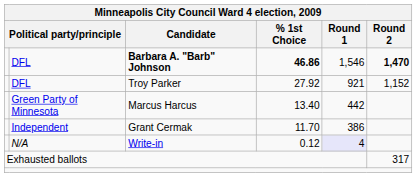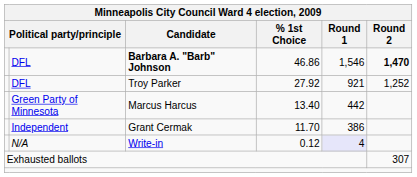(307, 62) bold -> (307, 62) normal
(396, 84) 1,152 -> (396, 84) 1,252
(401, 160) 317 -> (401, 160) 307
